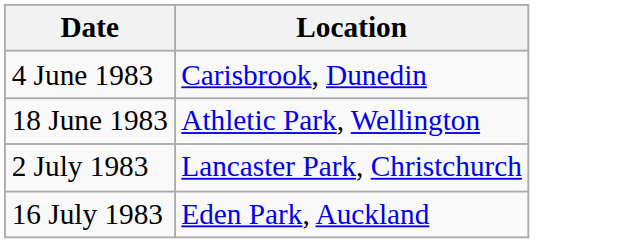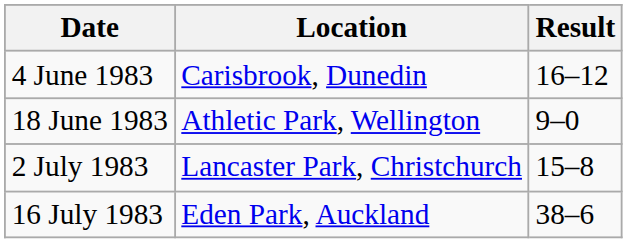+ column: (575, 27)
